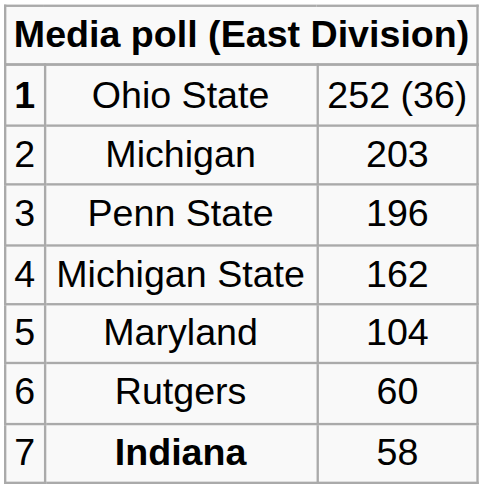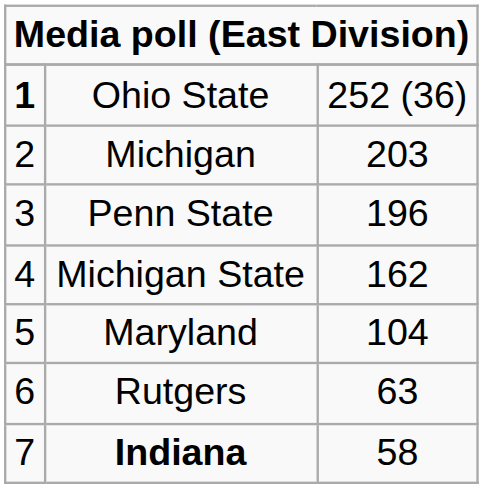(397, 392) 60 -> (397, 392) 63
